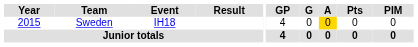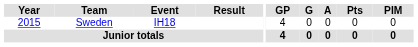(328, 23) gold background -> (328, 23) no background
